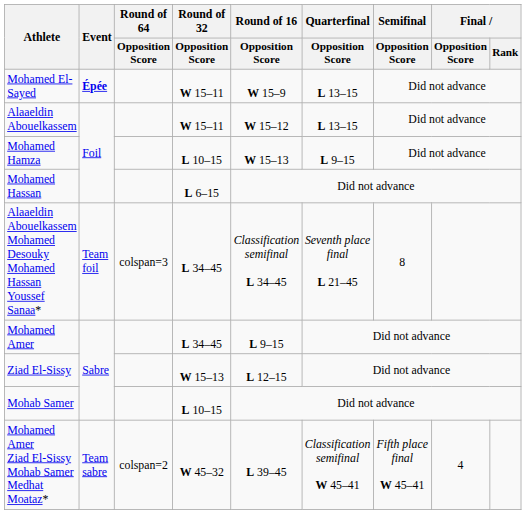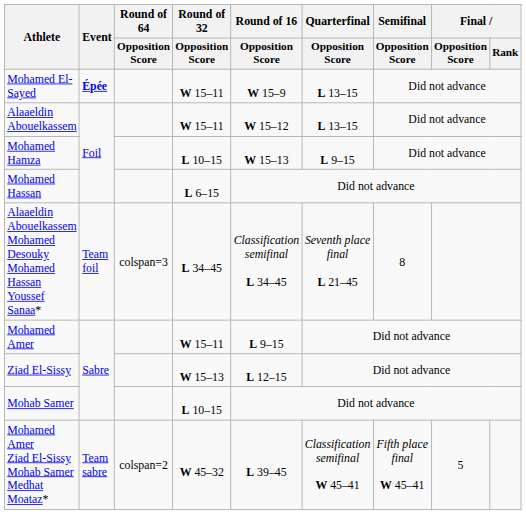(202, 344) L 34–45 -> (202, 344) W 15–11
(460, 465) 4 -> (460, 465) 5
